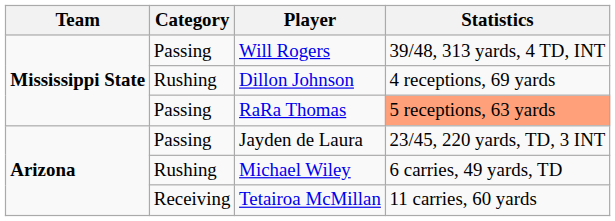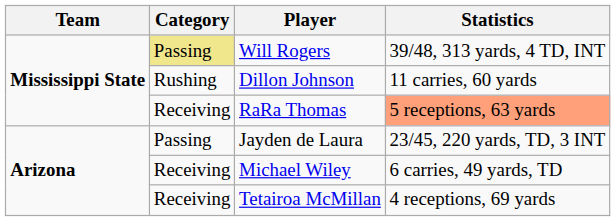(183, 50) no background -> (183, 50) khaki background
(472, 80) 4 receptions, 69 yards -> (463, 80) 11 carries, 60 yards
(183, 110) Passing -> (192, 110) Receiving
(185, 170) Rushing -> (192, 170) Receiving
(463, 200) 11 carries, 60 yards -> (472, 200) 4 receptions, 69 yards
